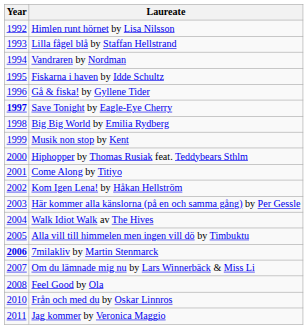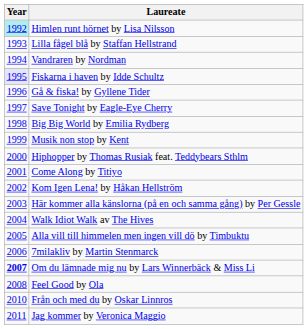(17, 28) no background -> (17, 28) paleturquoise background
(17, 76) no background -> (17, 76) lavender background
(17, 108) bold -> (17, 108) normal
(17, 252) bold -> (17, 252) normal
(17, 268) normal -> (17, 268) bold
